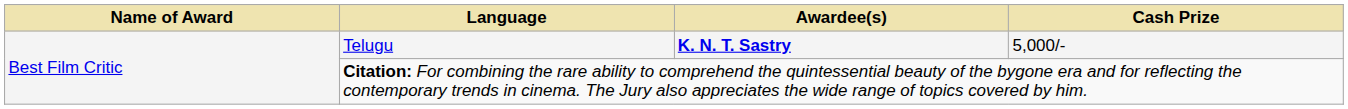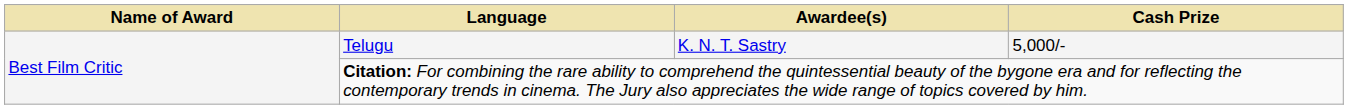(734, 44) bold -> (732, 44) normal
